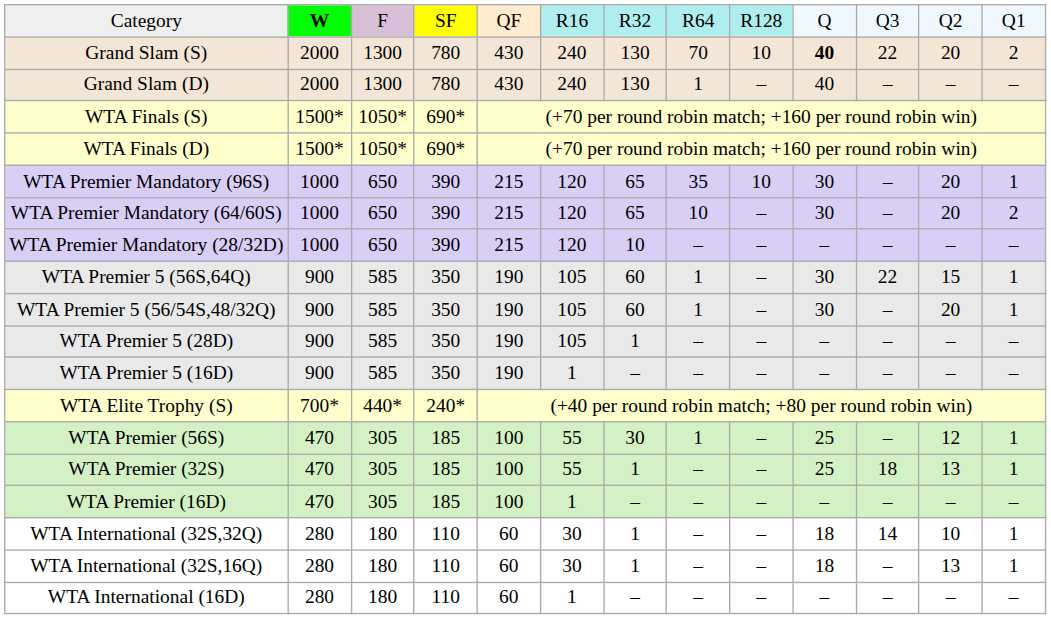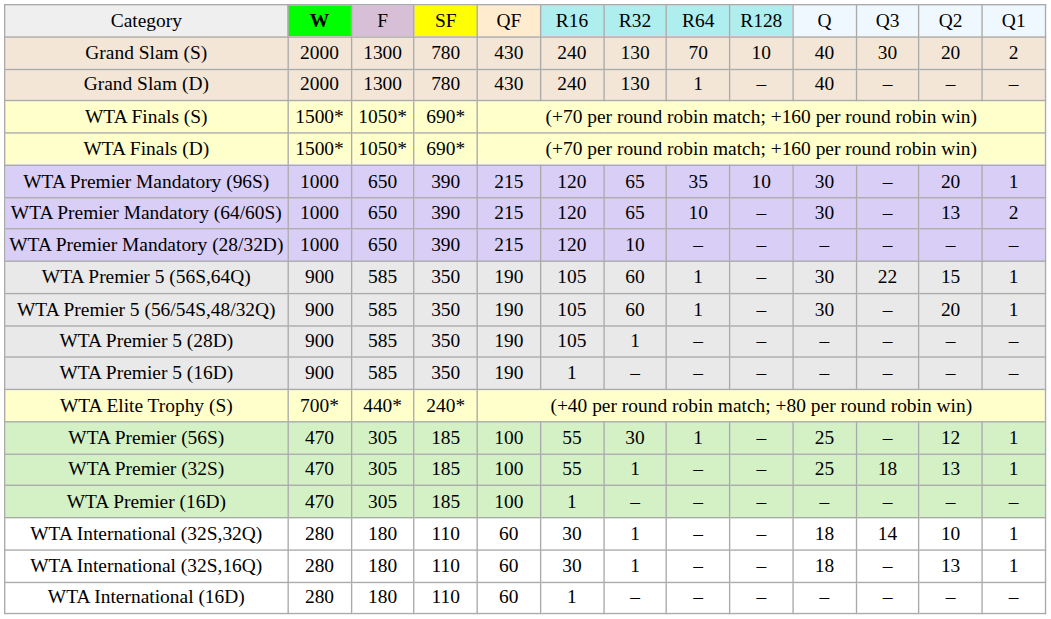(824, 52) bold -> (824, 52) normal
(888, 52) 22 -> (888, 52) 30
(951, 213) 20 -> (951, 213) 13
